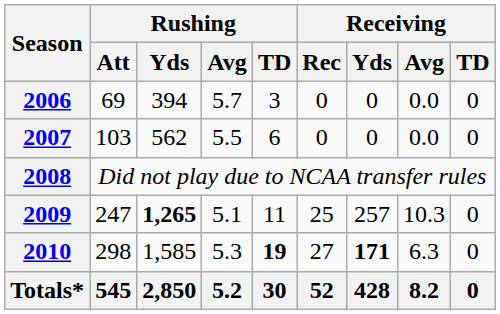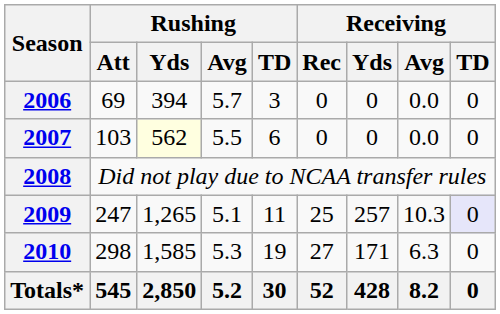(169, 137) no background -> (169, 137) lightyellow background
(169, 213) bold -> (169, 213) normal
(473, 213) no background -> (473, 213) lavender background
(275, 251) bold -> (275, 251) normal
(372, 251) bold -> (372, 251) normal
